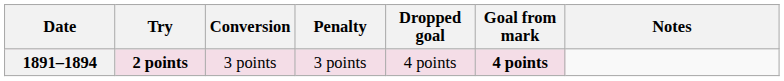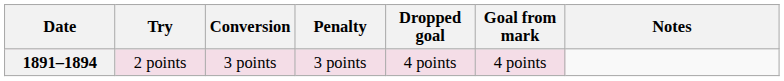(160, 62) bold -> (160, 62) normal
(520, 62) bold -> (520, 62) normal
